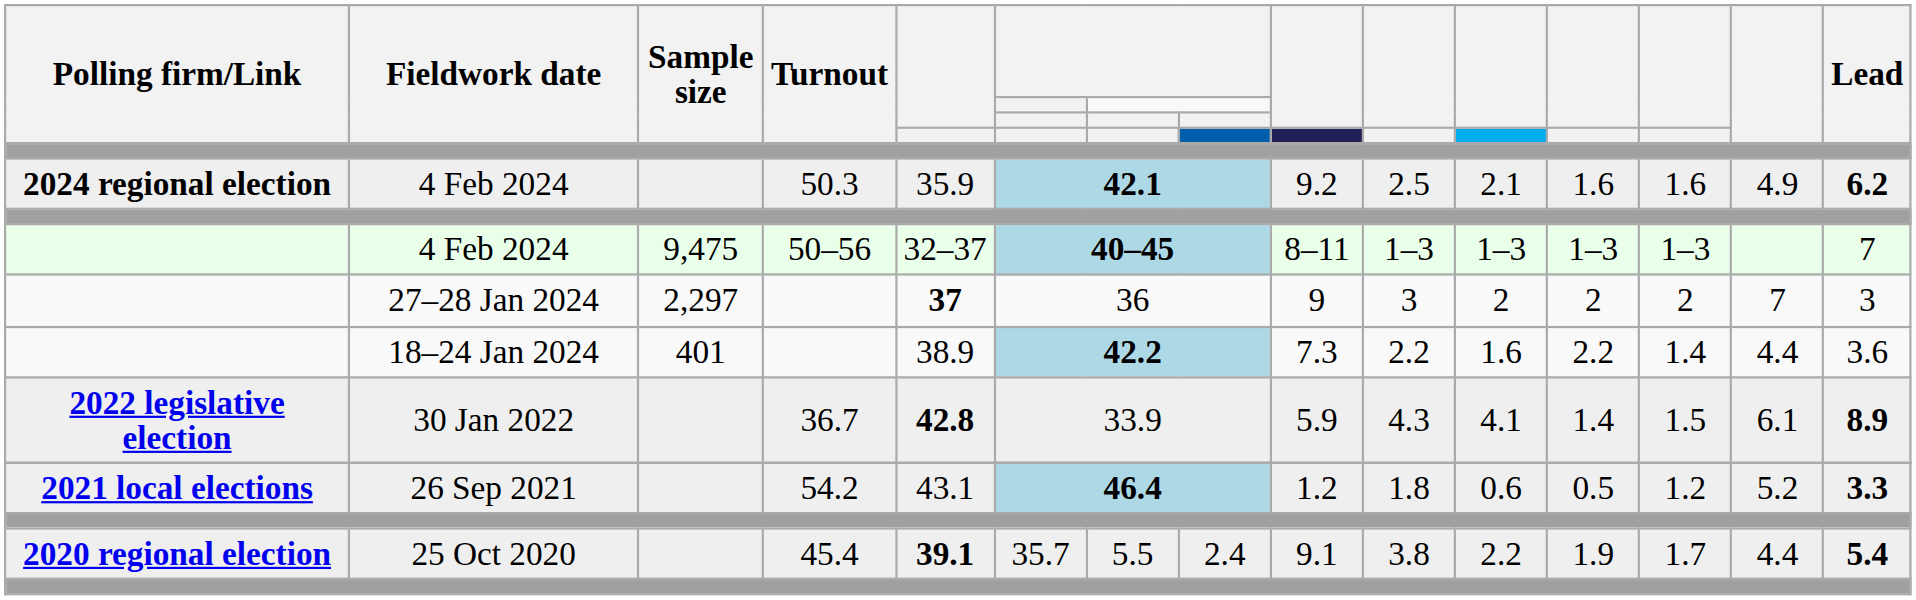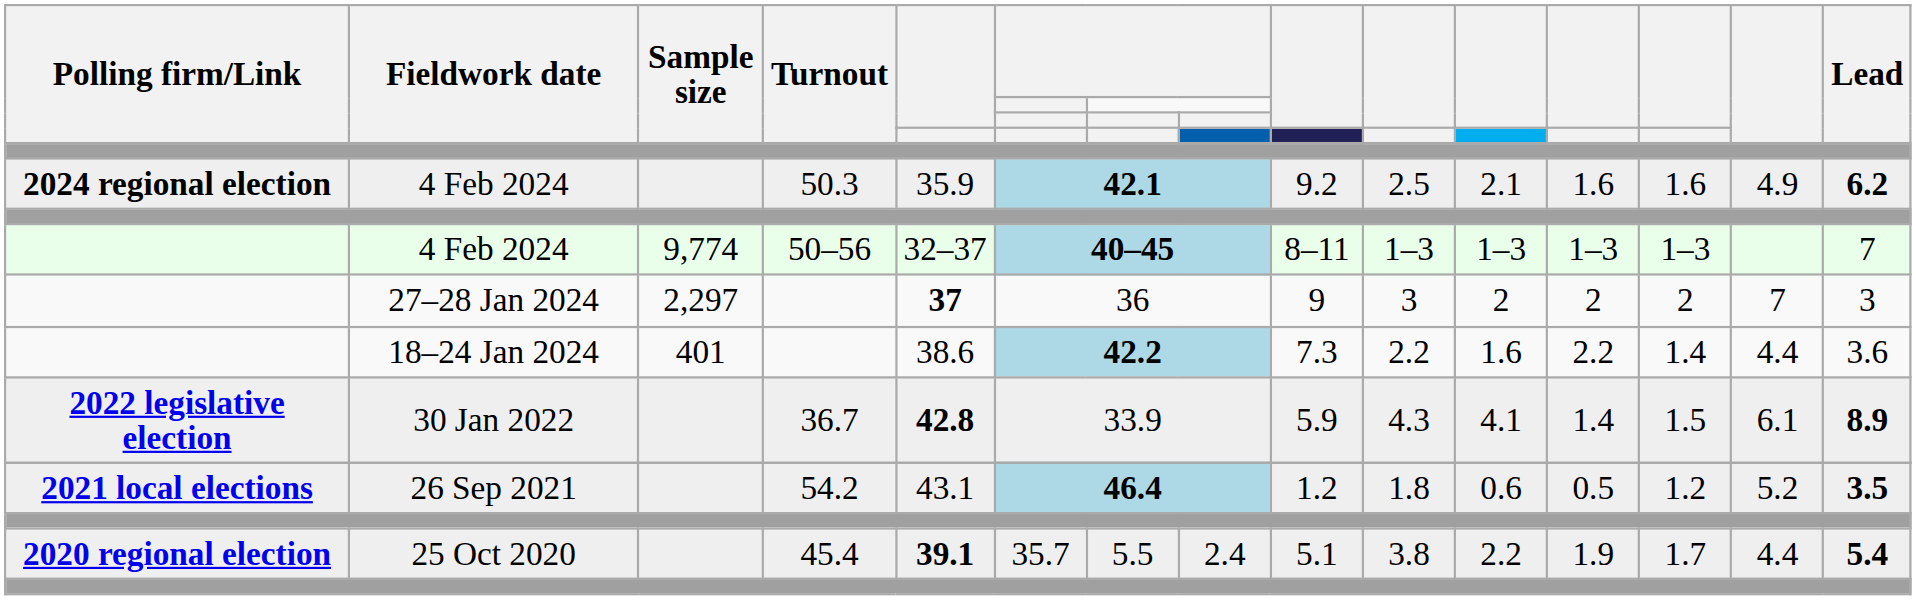(701, 249) 9,475 -> (701, 249) 9,774
(945, 350) 38.9 -> (945, 350) 38.6
(1867, 486) 3.3 -> (1867, 486) 3.5
(1317, 552) 9.1 -> (1317, 552) 5.1
